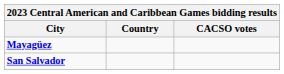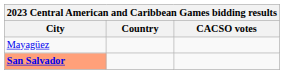(29, 45) bold -> (28, 45) normal
(36, 61) no background -> (36, 61) lightsalmon background
